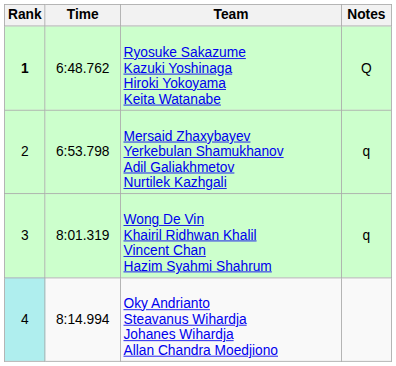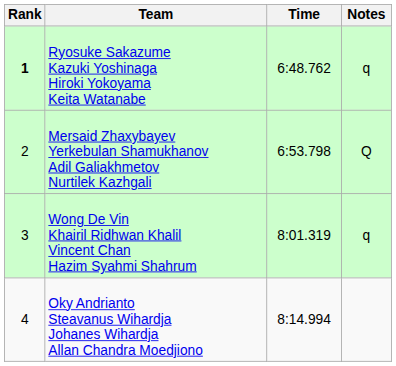columns swapped: (231, 15) <-> (83, 15)
(366, 68) Q -> (366, 68) q
(366, 151) q -> (366, 151) Q
(25, 319) paleturquoise background -> (25, 319) no background
